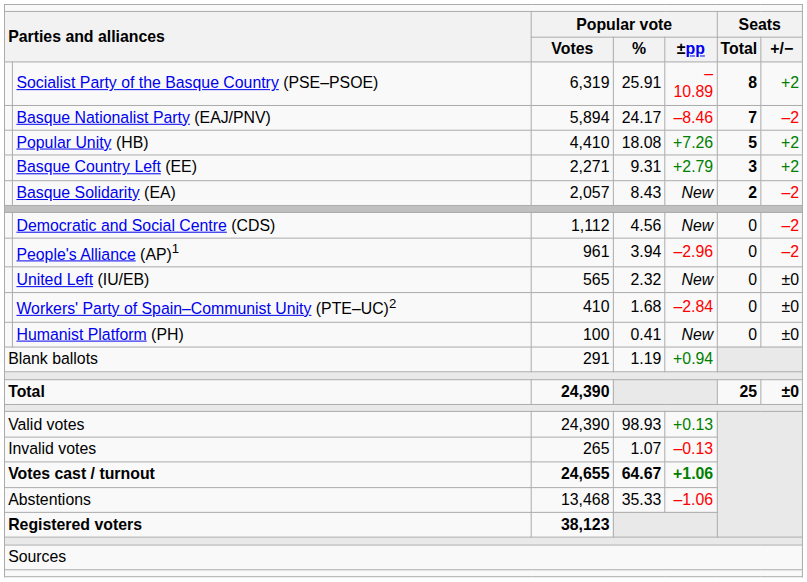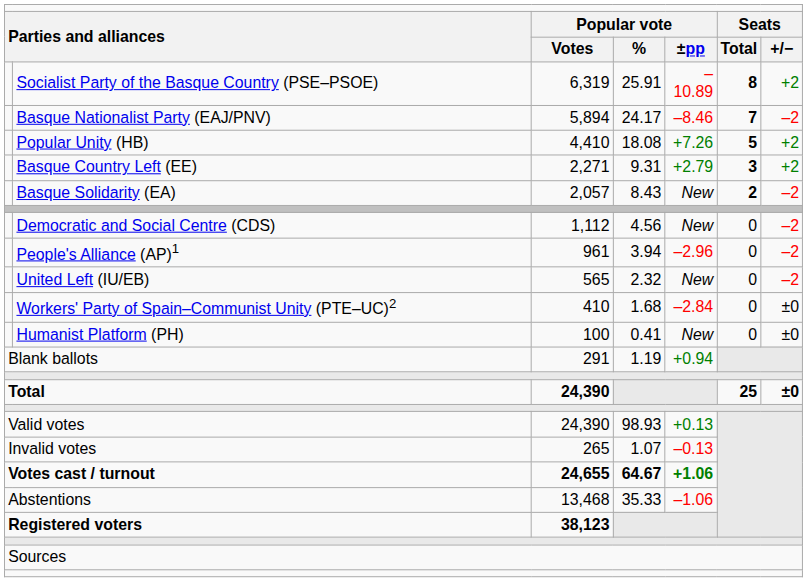(790, 279) ±0 -> (790, 279) –2
